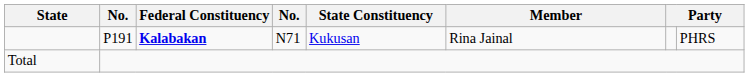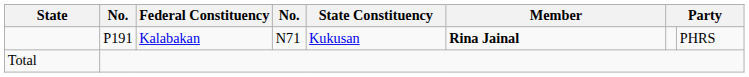(173, 38) bold -> (170, 38) normal
(481, 38) normal -> (484, 38) bold
